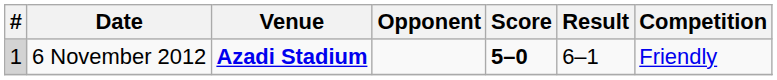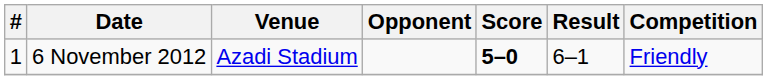(16, 56) lightgrey background -> (16, 56) no background
(292, 56) bold -> (287, 56) normal
